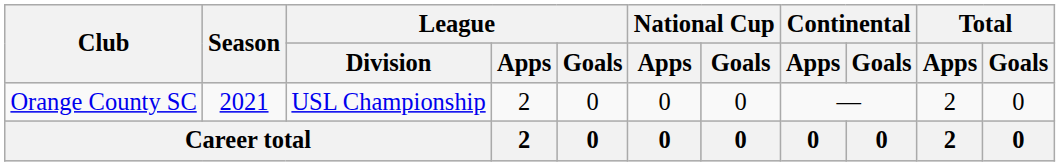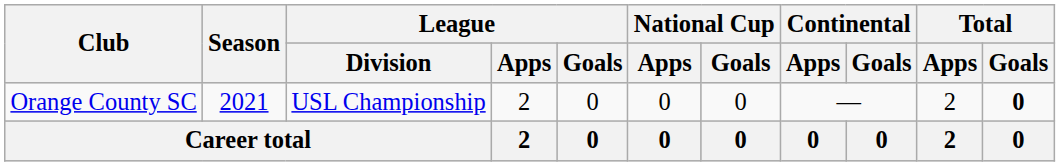(1018, 101) normal -> (1018, 101) bold
